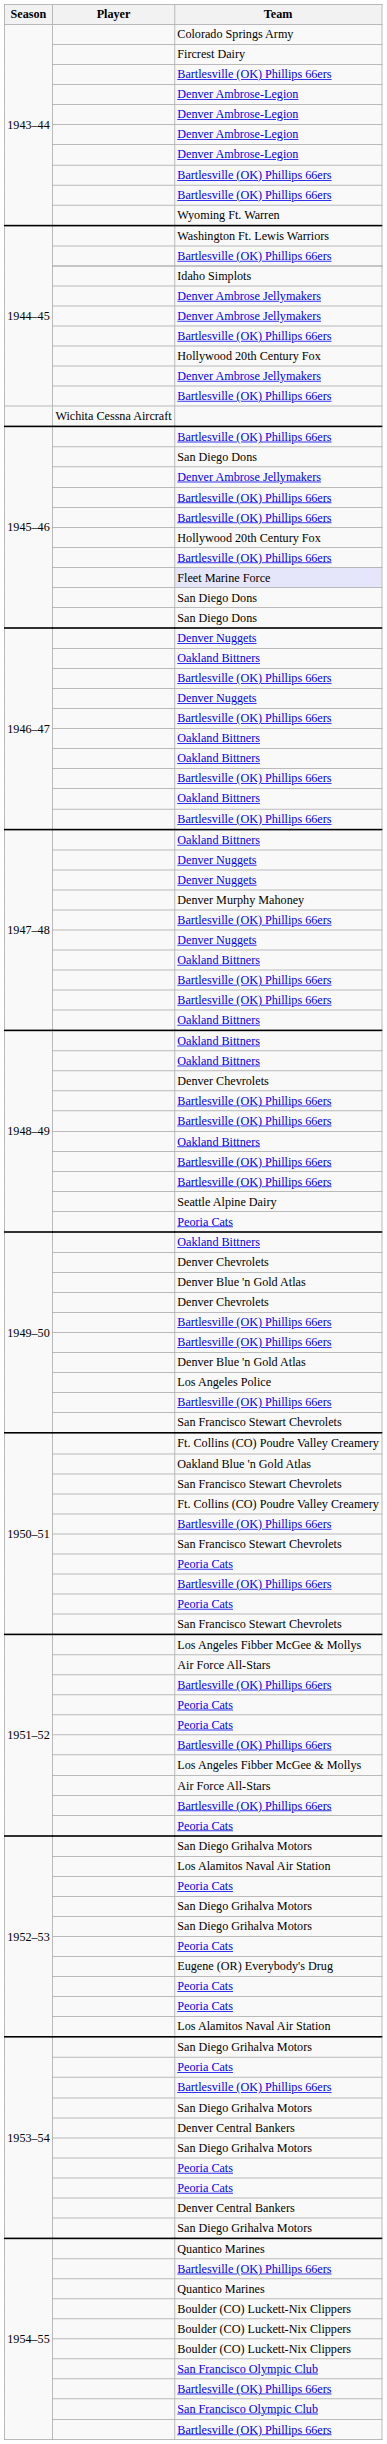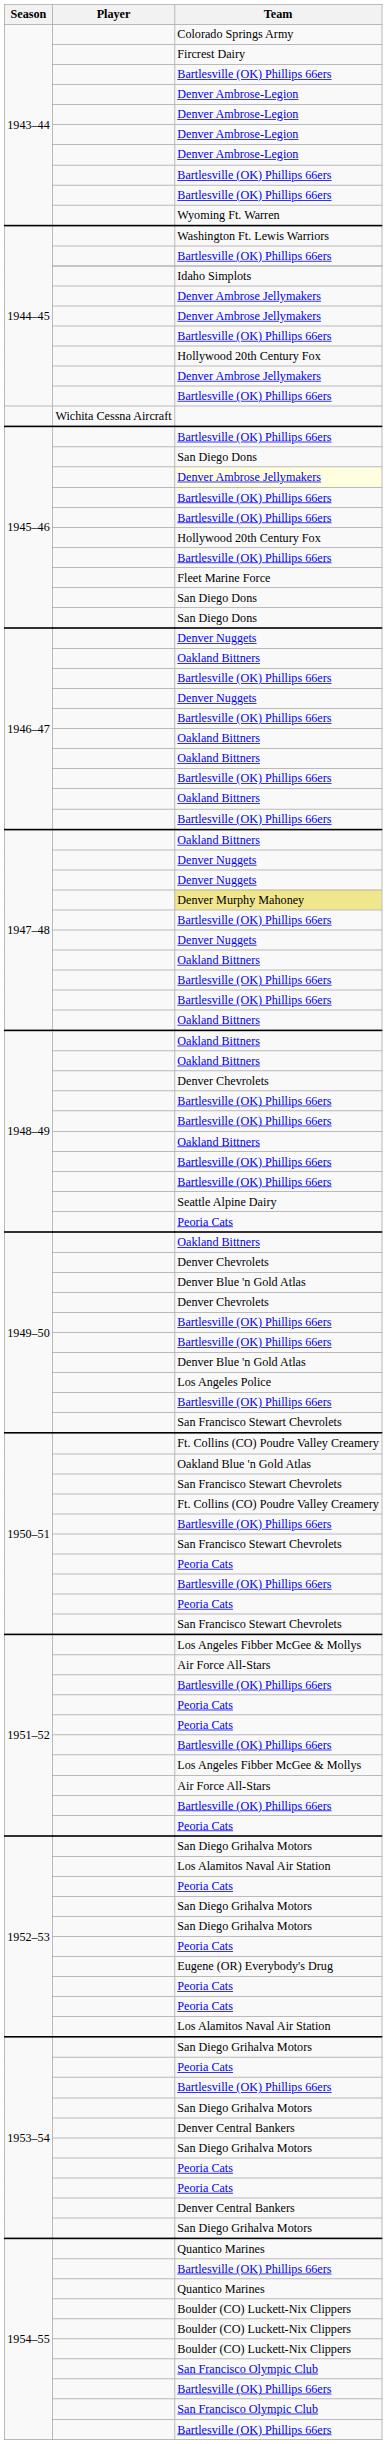(249, 477) no background -> (249, 477) lightyellow background
(224, 577) lavender background -> (224, 577) no background
(241, 900) no background -> (241, 900) khaki background
